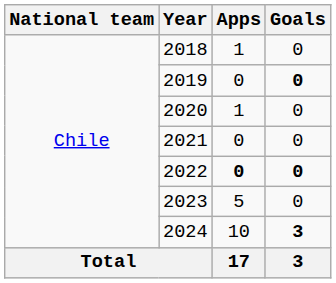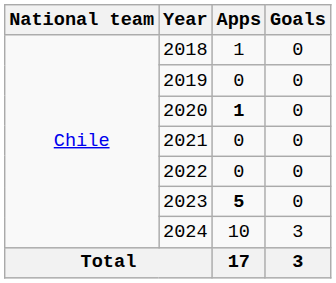(298, 80) bold -> (298, 80) normal
(239, 111) normal -> (239, 111) bold
(239, 171) bold -> (239, 171) normal
(298, 171) bold -> (298, 171) normal
(239, 202) normal -> (239, 202) bold
(298, 232) bold -> (298, 232) normal
